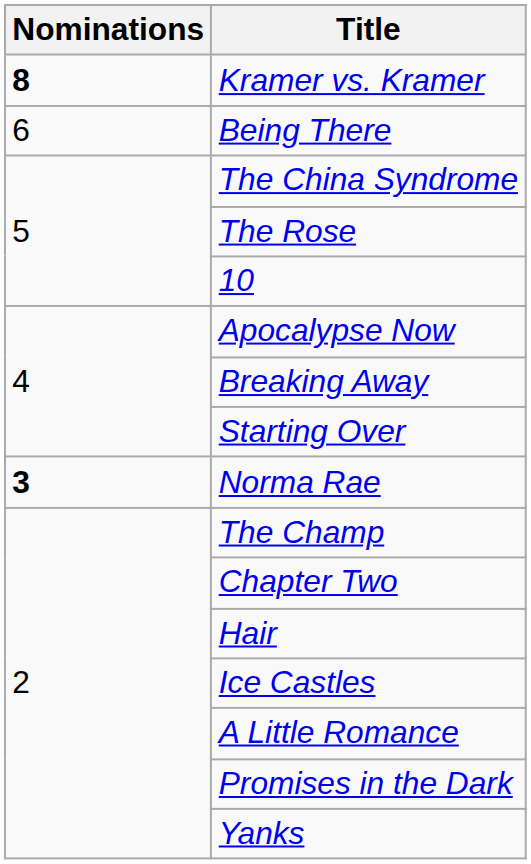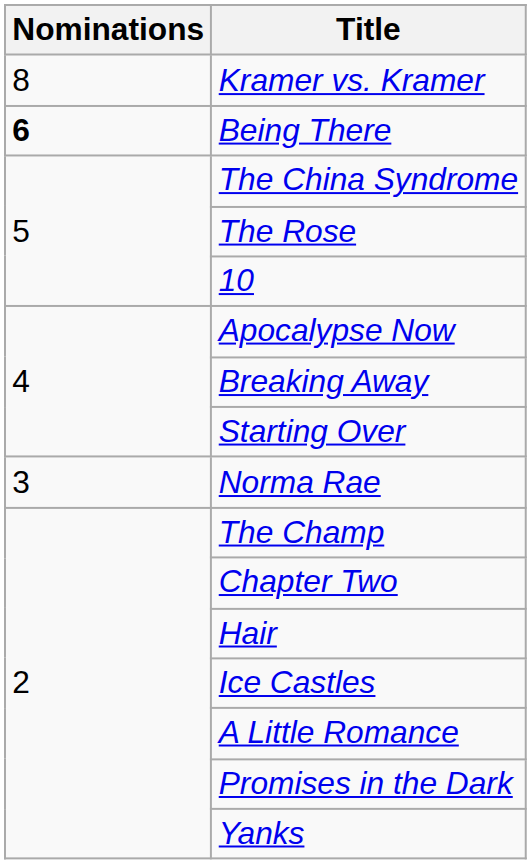(21, 79) bold -> (21, 79) normal
(21, 130) normal -> (21, 130) bold
(21, 481) bold -> (21, 481) normal
